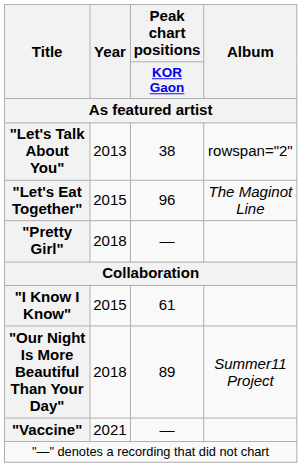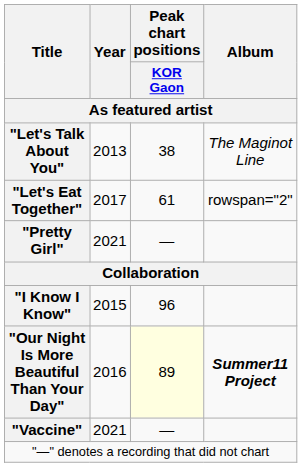(250, 151) rowspan="2" -> (250, 151) The Maginot Line
(110, 200) 2015 -> (110, 200) 2017
(167, 200) 96 -> (167, 200) 61
(250, 200) The Maginot Line -> (250, 200) rowspan="2"
(110, 241) 2018 -> (110, 241) 2021
(167, 305) 61 -> (167, 305) 96
(110, 372) 2018 -> (110, 372) 2016
(167, 372) no background -> (167, 372) lightyellow background
(250, 372) normal -> (250, 372) bold
